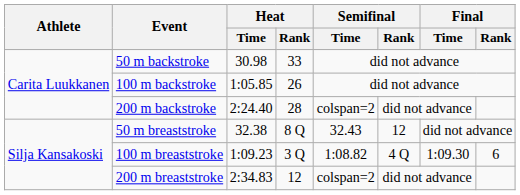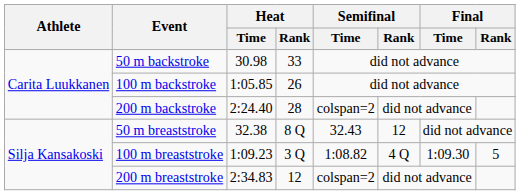(496, 154) 6 -> (496, 154) 5
